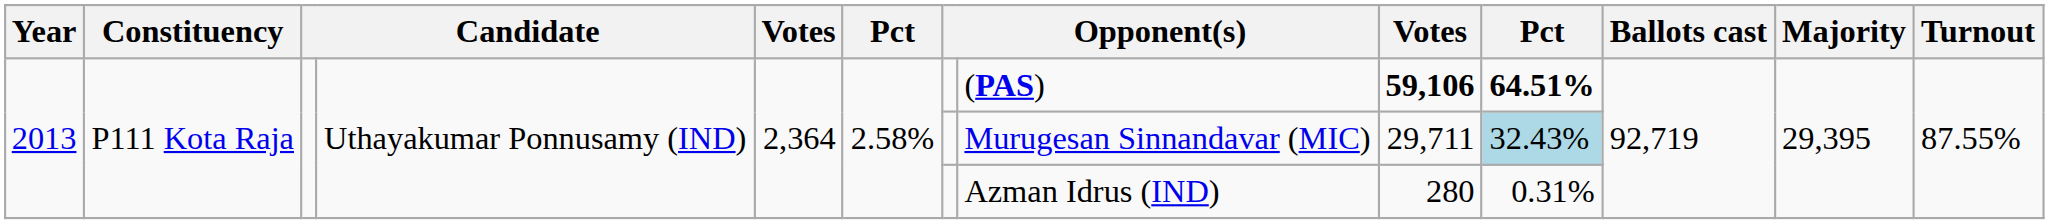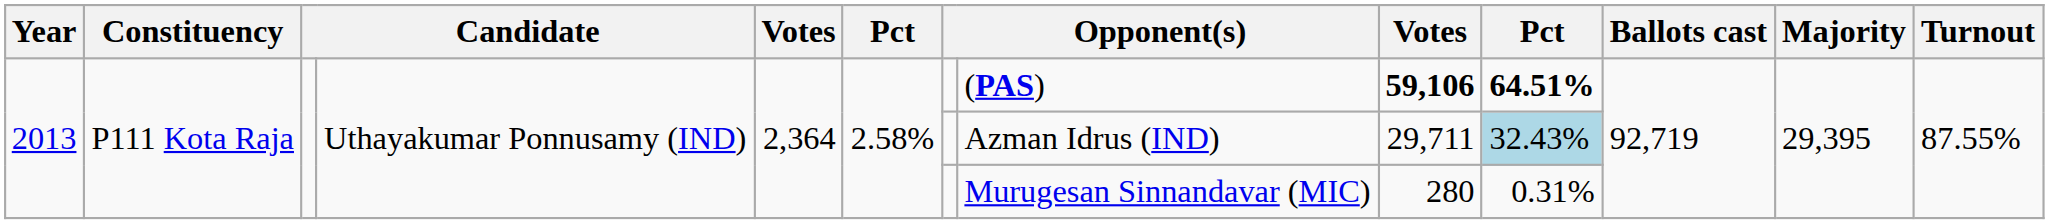(1167, 137) Murugesan Sinnandavar (MIC) -> (1092, 137) Azman Idrus (IND)
(1092, 191) Azman Idrus (IND) -> (1167, 191) Murugesan Sinnandavar (MIC)
